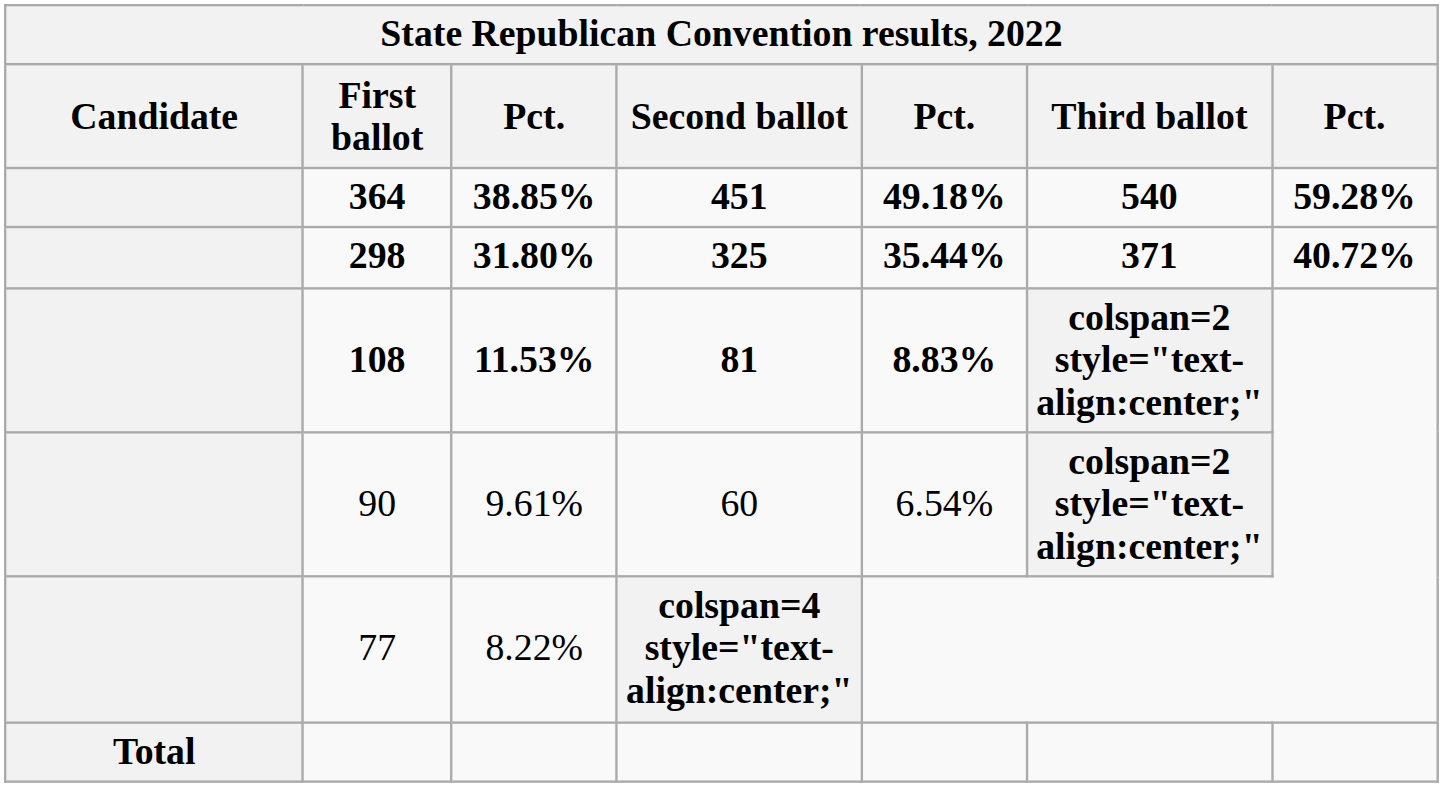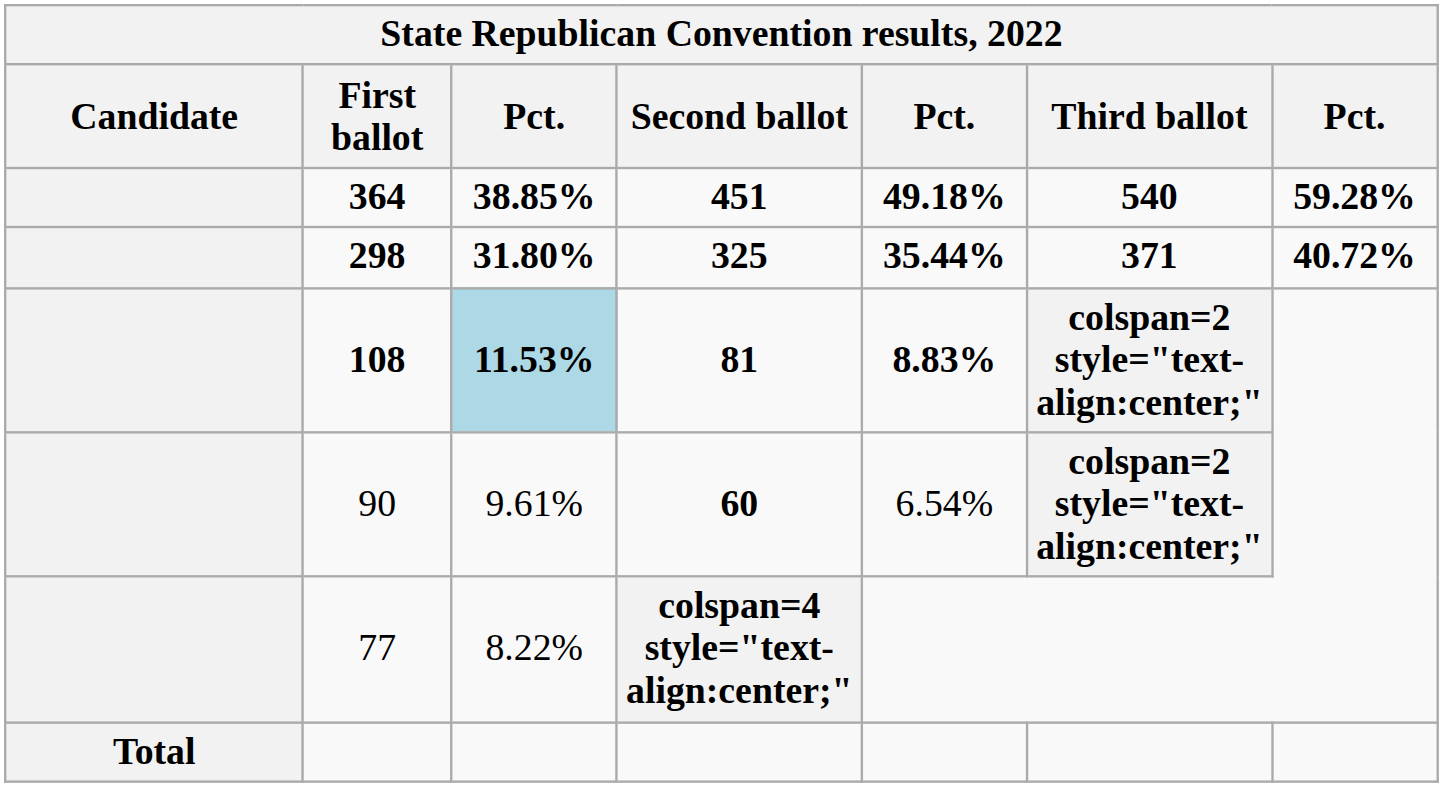(534, 358) no background -> (534, 358) lightblue background
(739, 503) normal -> (739, 503) bold
